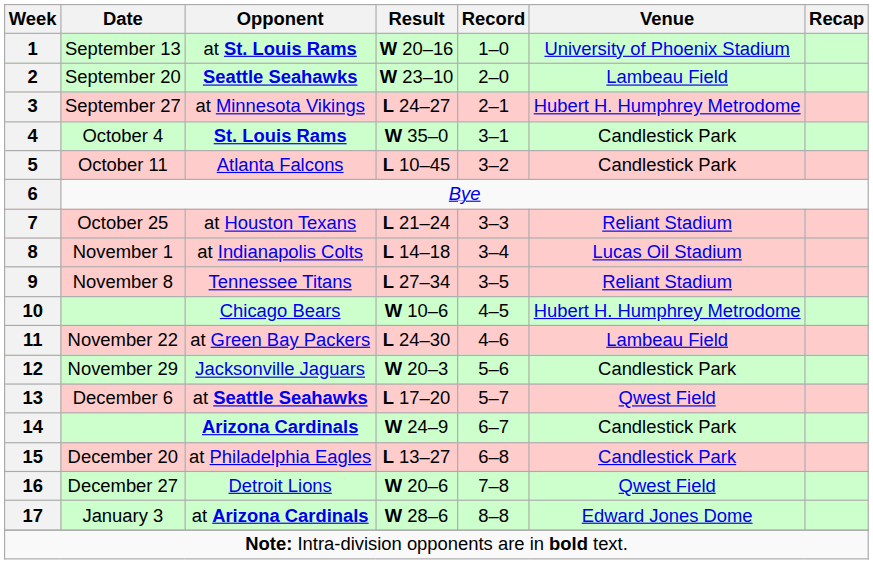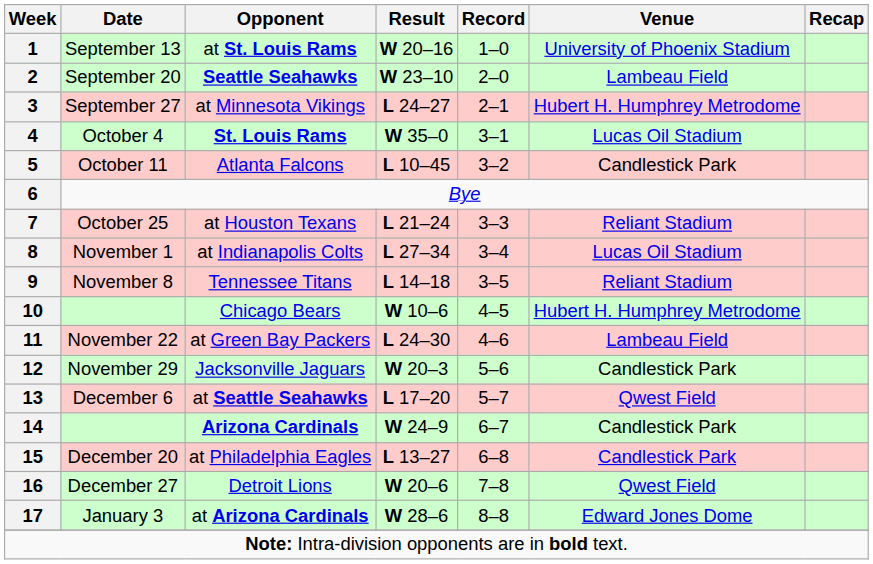(667, 135) Candlestick Park -> (667, 135) Lucas Oil Stadium
(417, 252) L 14–18 -> (417, 252) L 27–34
(417, 281) L 27–34 -> (417, 281) L 14–18
